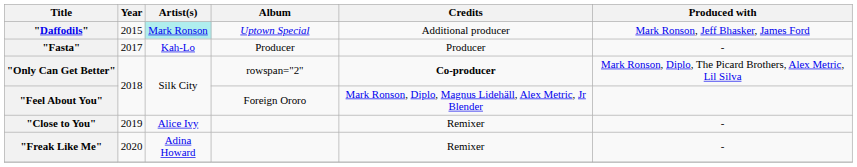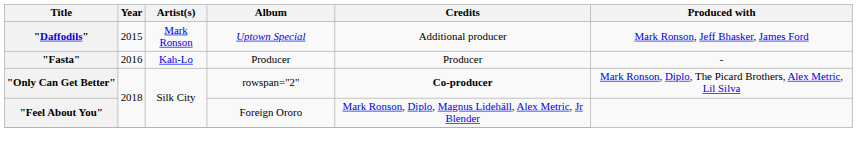(178, 30) paleturquoise background -> (176, 36) no background
(132, 47) 2017 -> (132, 59) 2016
- row: (61, 123)
- row: (61, 147)
